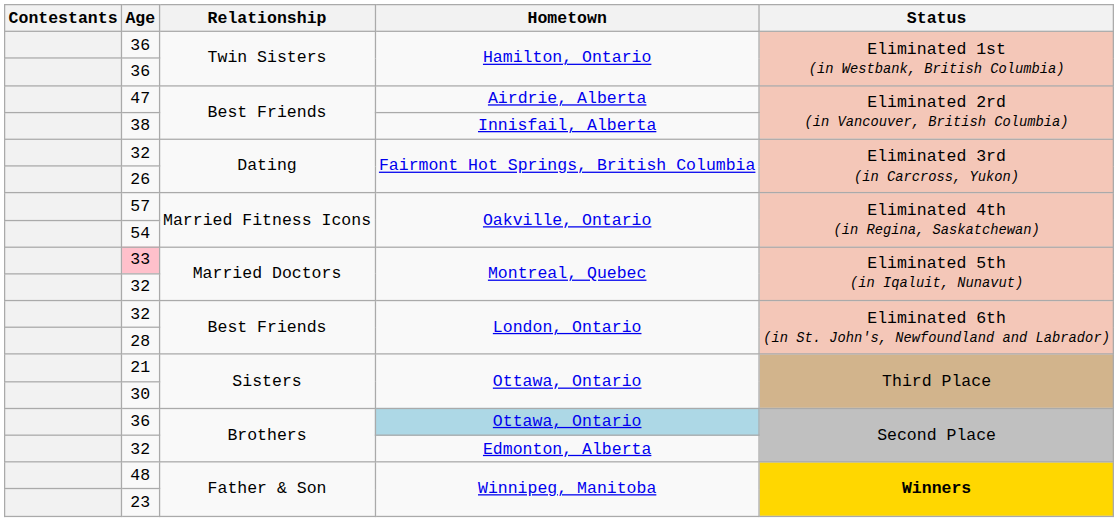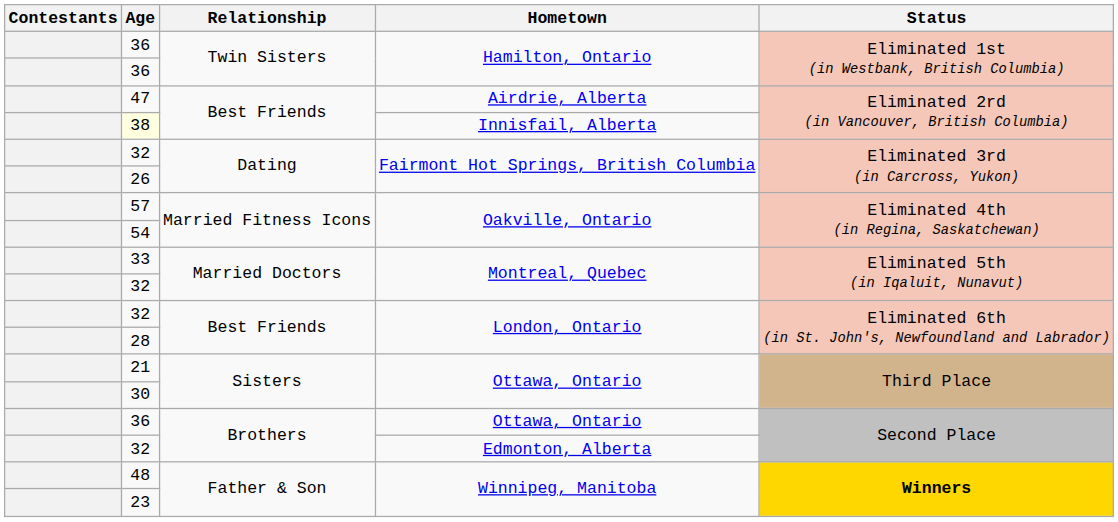(140, 126) no background -> (140, 126) lightyellow background
(140, 260) pink background -> (140, 260) no background
(567, 422) lightblue background -> (567, 422) no background
